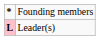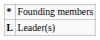(10, 27) pink background -> (10, 27) no background
